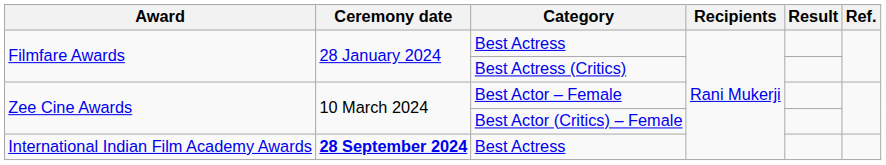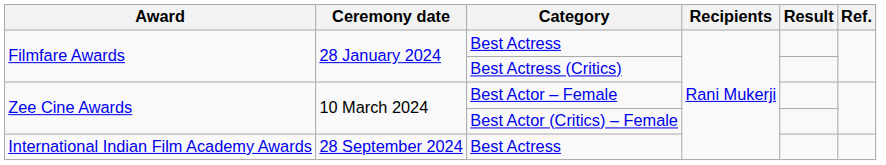(393, 146) bold -> (391, 146) normal
